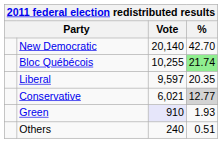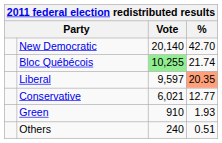(168, 63) no background -> (168, 63) lightgreen background
(202, 63) lightgreen background -> (202, 63) no background
(202, 79) no background -> (202, 79) lightsalmon background
(202, 96) lightgrey background -> (202, 96) no background
(175, 113) lavender background -> (175, 113) no background
